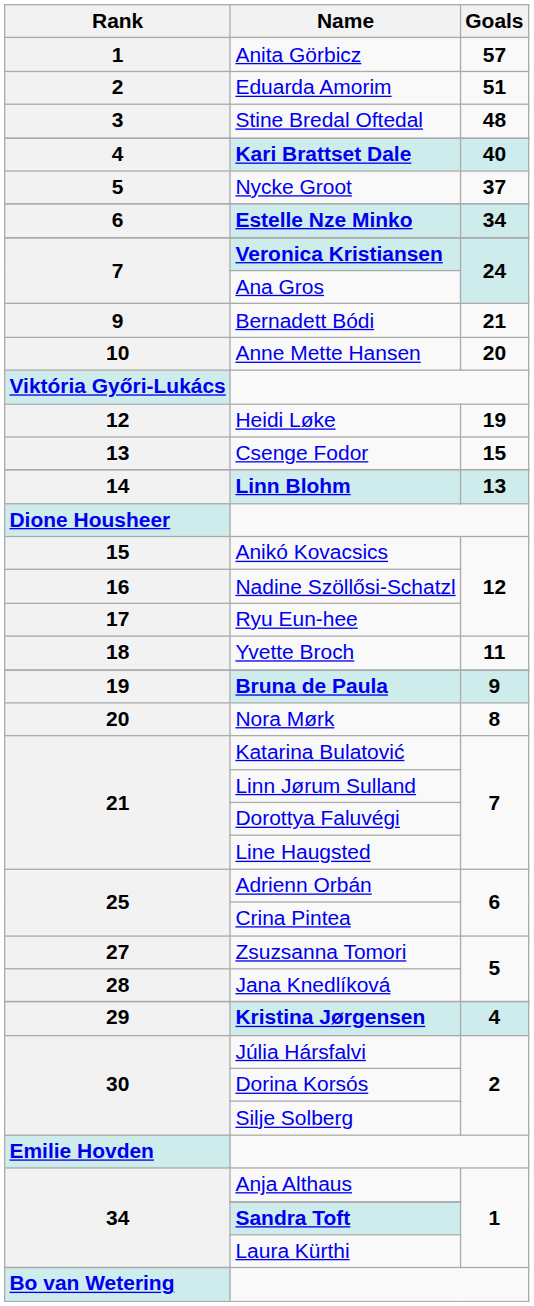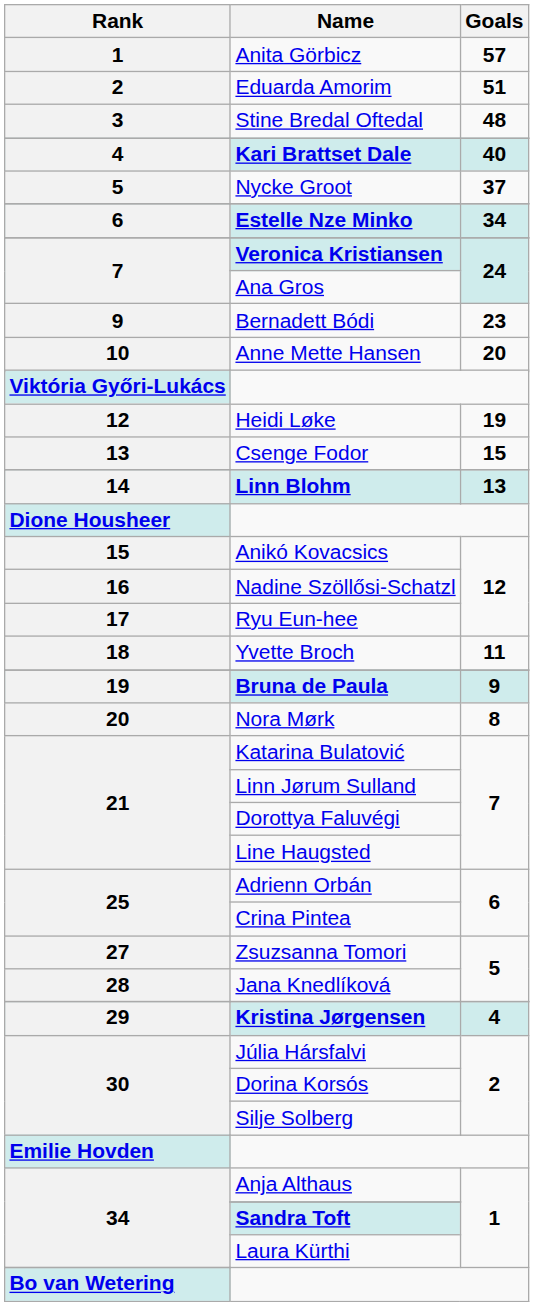(494, 320) 21 -> (494, 320) 23
